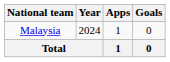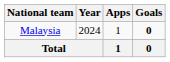(149, 30) normal -> (149, 30) bold
